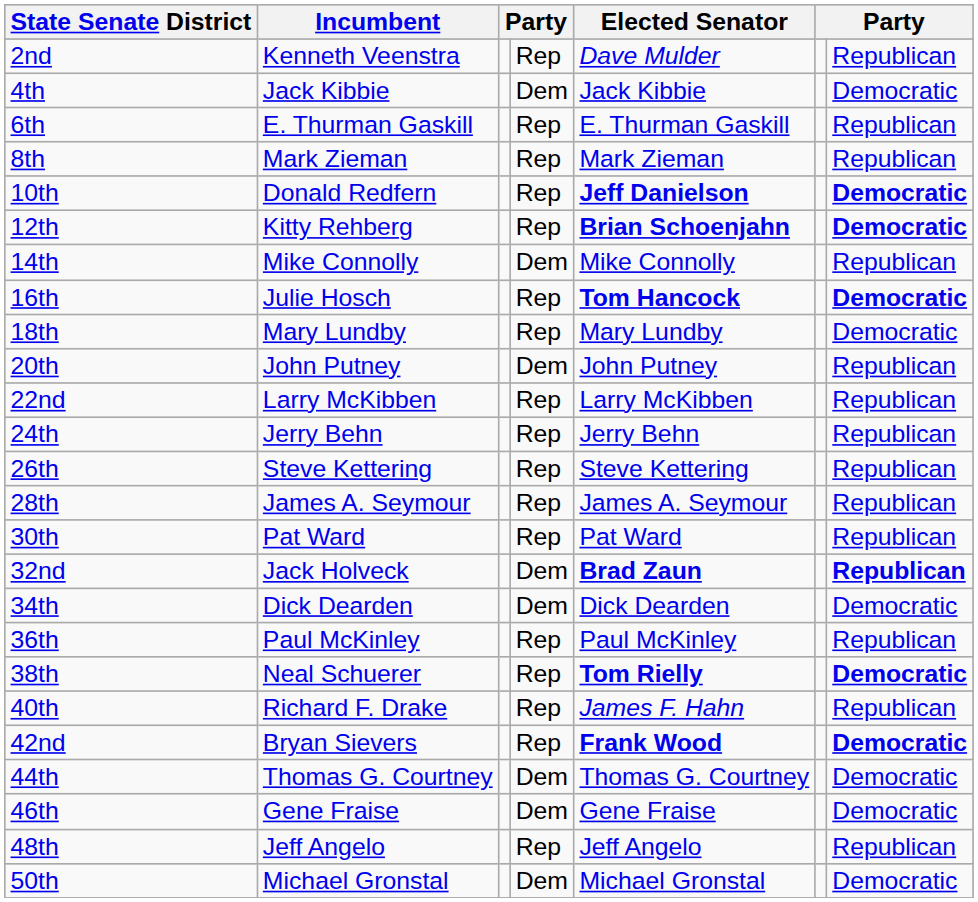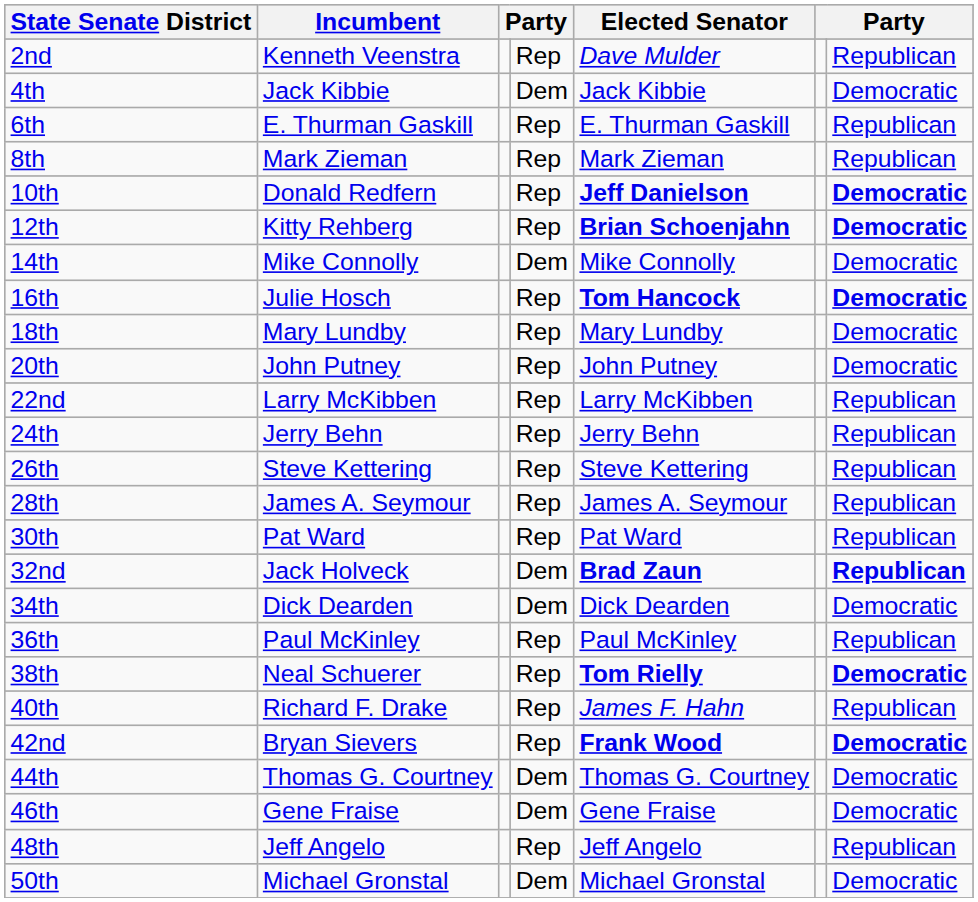(894, 262) Republican -> (895, 262) Democratic
(542, 365) Dem -> (538, 365) Rep
(894, 365) Republican -> (895, 365) Democratic
